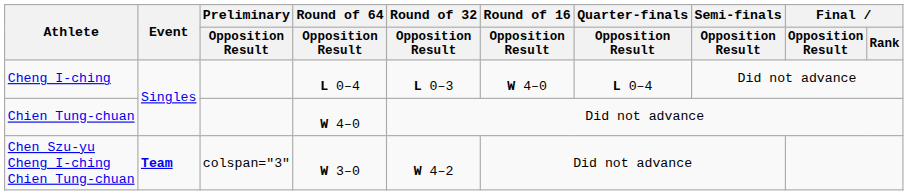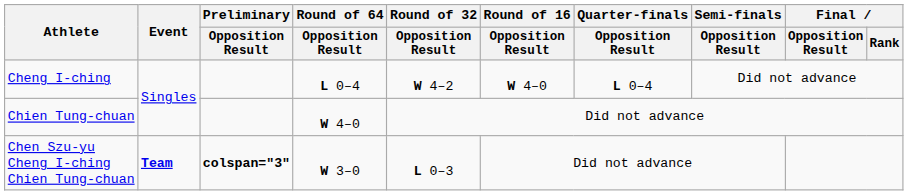(434, 87) L 0–3 -> (434, 87) W 4–2
(246, 163) normal -> (246, 163) bold
(434, 171) W 4–2 -> (434, 171) L 0–3
